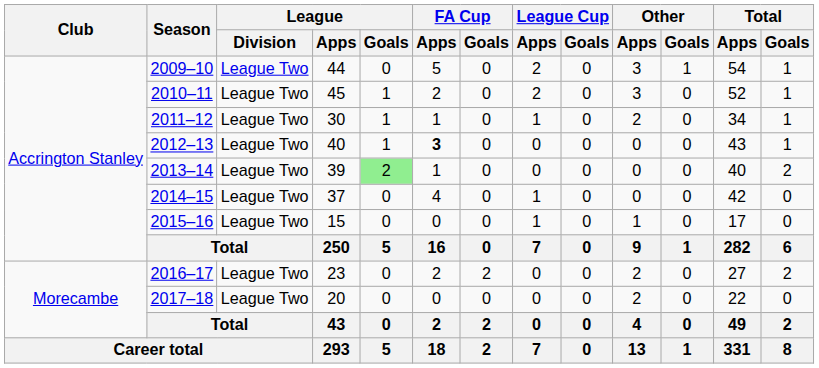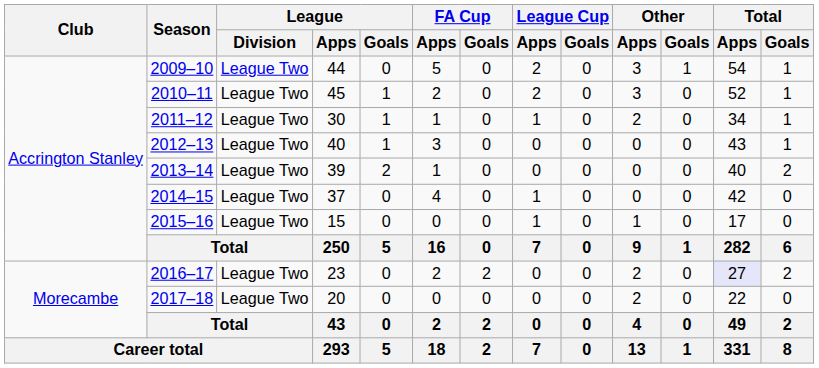(436, 145) bold -> (436, 145) normal
(386, 171) lightgreen background -> (386, 171) no background
(737, 273) no background -> (737, 273) lavender background
